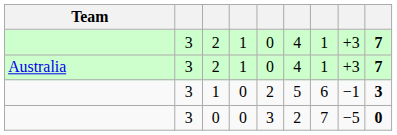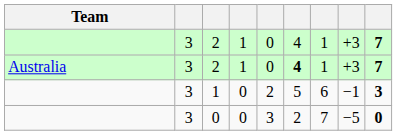(297, 67) normal -> (297, 67) bold
